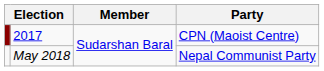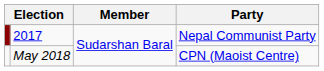(239, 35) CPN (Maoist Centre) -> (247, 35) Nepal Communist Party
(247, 55) Nepal Communist Party -> (239, 55) CPN (Maoist Centre)
